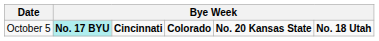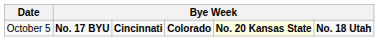(82, 28) paleturquoise background -> (82, 28) no background
(264, 28) no background -> (264, 28) lightyellow background
